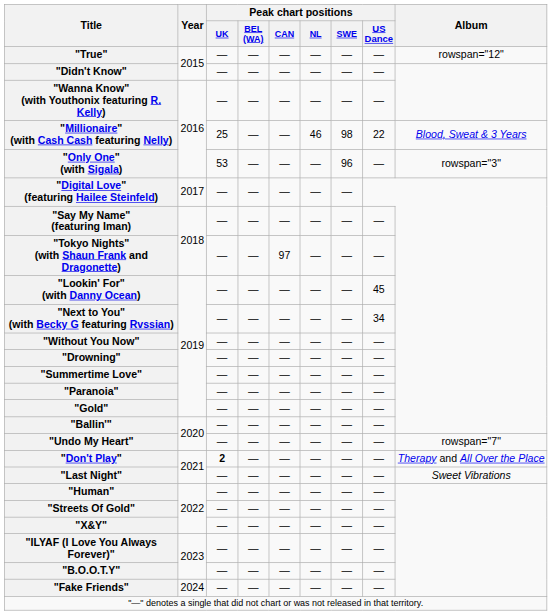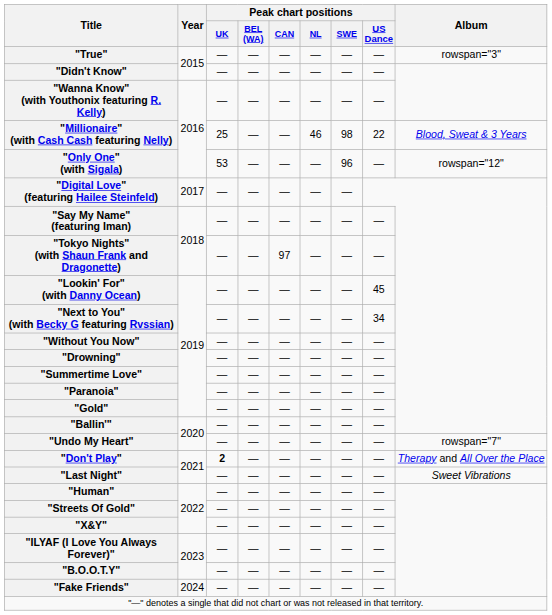(471, 55) rowspan="12" -> (471, 55) rowspan="3"
(471, 163) rowspan="3" -> (471, 163) rowspan="12"
